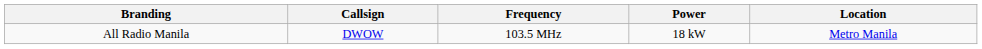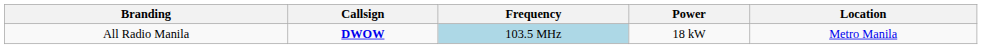(363, 33) normal -> (363, 33) bold
(533, 33) no background -> (533, 33) lightblue background
